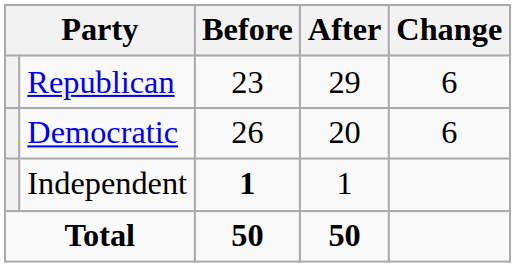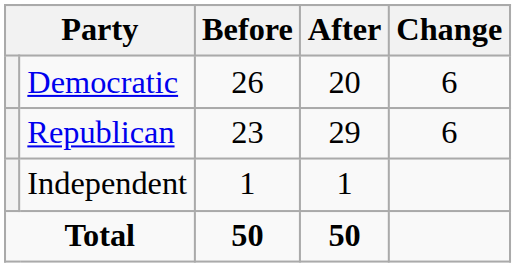rows swapped: (101, 81) <-> (103, 132)
(247, 183) bold -> (247, 183) normal
